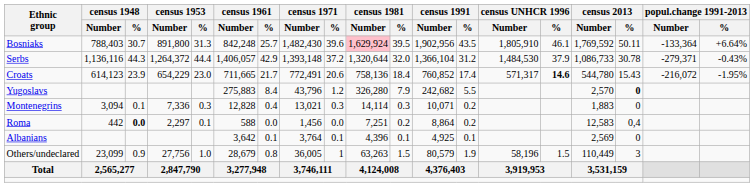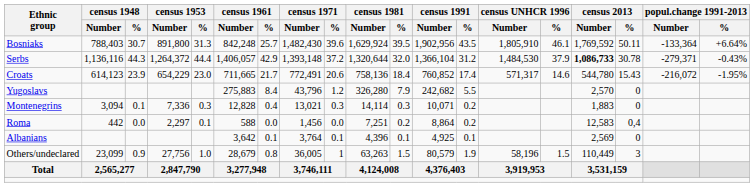(368, 43) pink background -> (368, 43) no background
(594, 59) normal -> (594, 59) bold
(561, 75) bold -> (561, 75) normal
(638, 91) bold -> (638, 91) normal
(139, 122) bold -> (139, 122) normal
